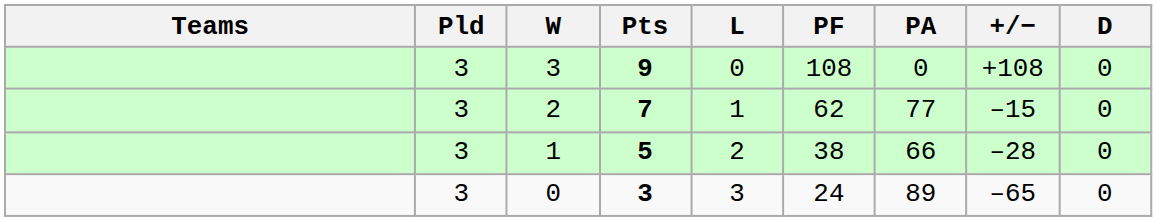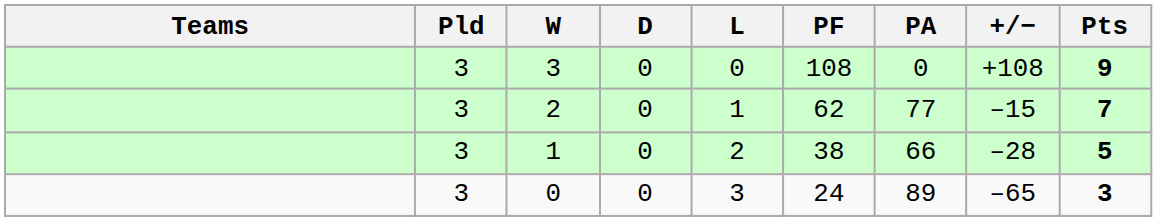columns swapped: (1105, 26) <-> (645, 26)
